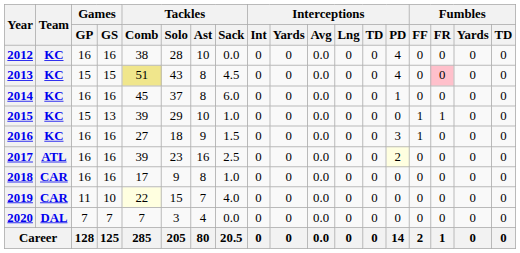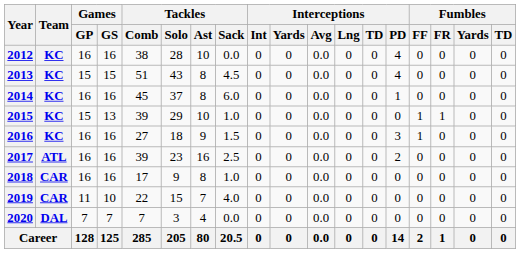(142, 75) khaki background -> (142, 75) no background
(442, 75) pink background -> (442, 75) no background
(398, 156) lightyellow background -> (398, 156) no background
(142, 197) lightyellow background -> (142, 197) no background
